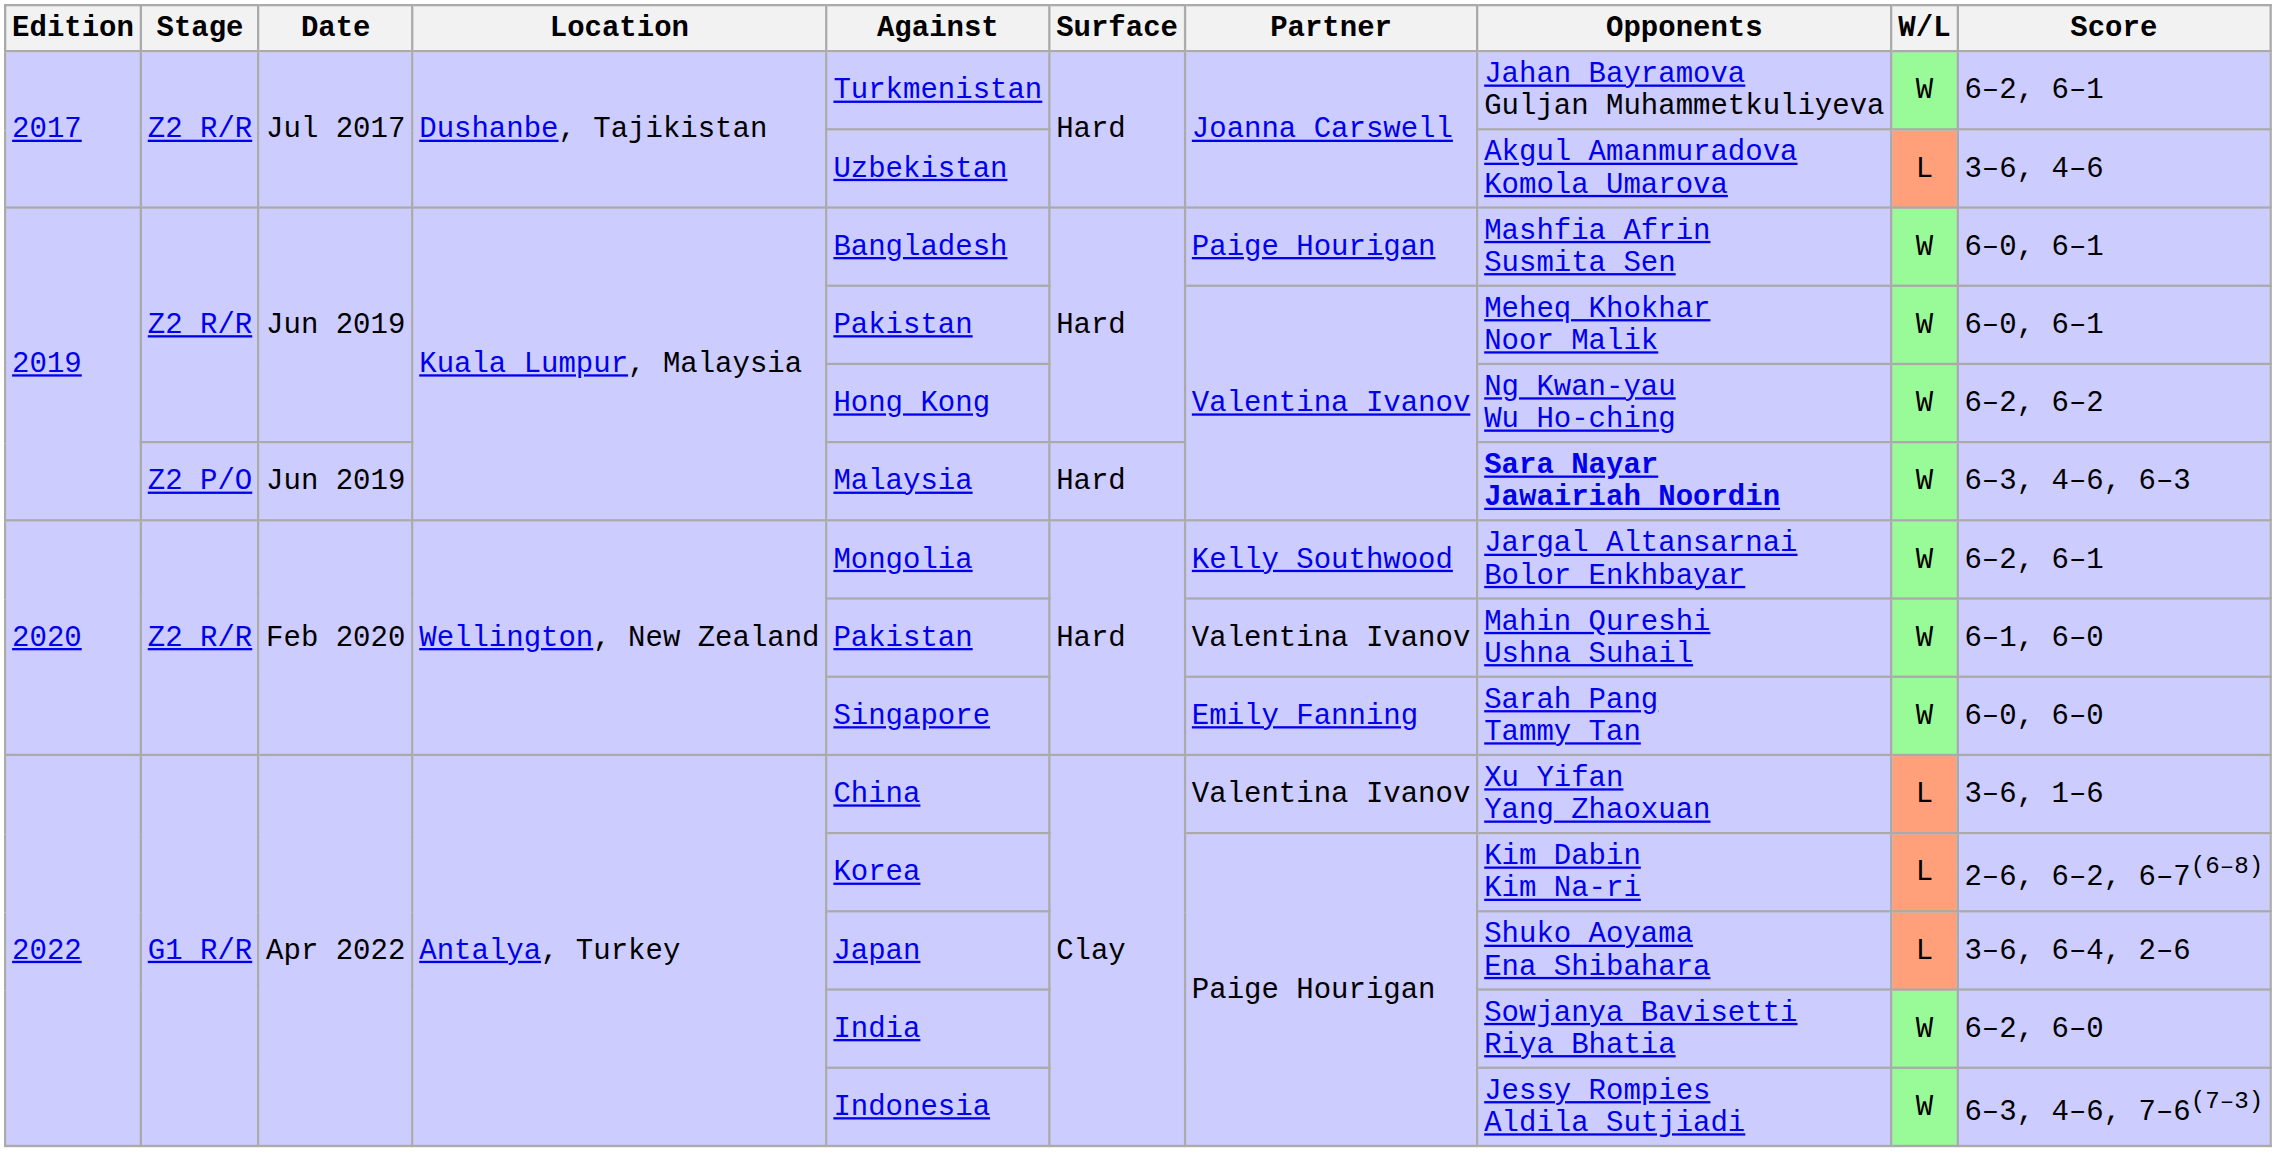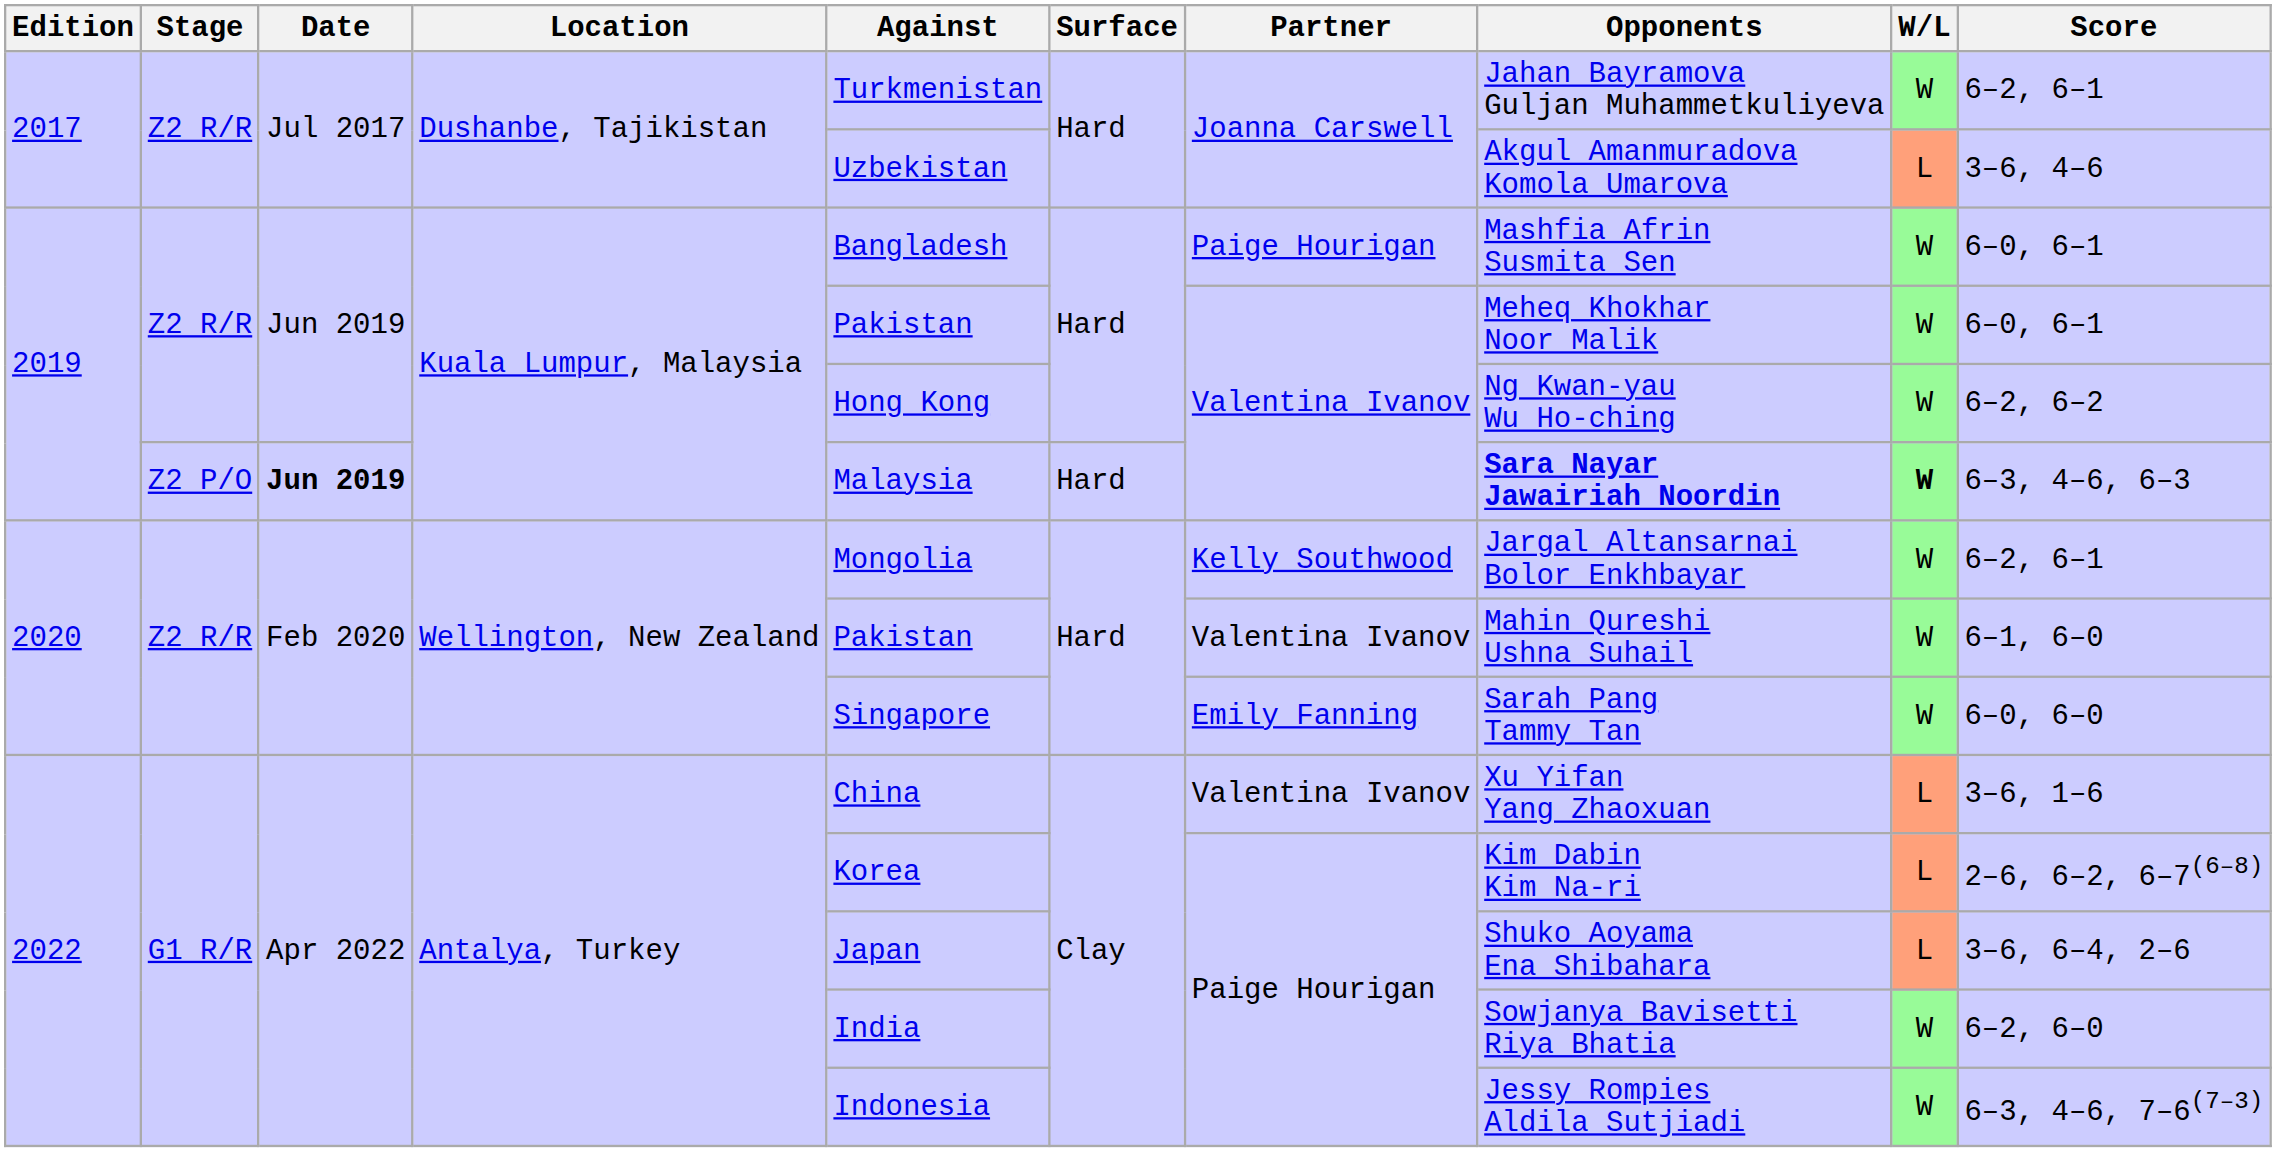(336, 481) normal -> (336, 481) bold
(1924, 481) normal -> (1924, 481) bold
